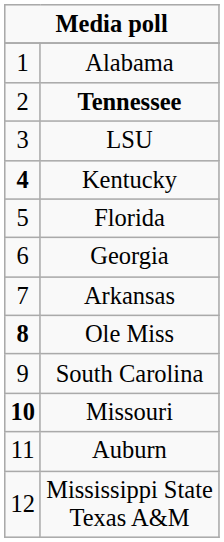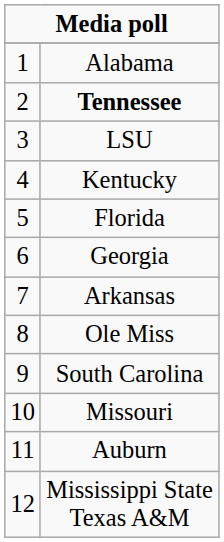(23, 179) bold -> (23, 179) normal
(23, 334) bold -> (23, 334) normal
(23, 412) bold -> (23, 412) normal
